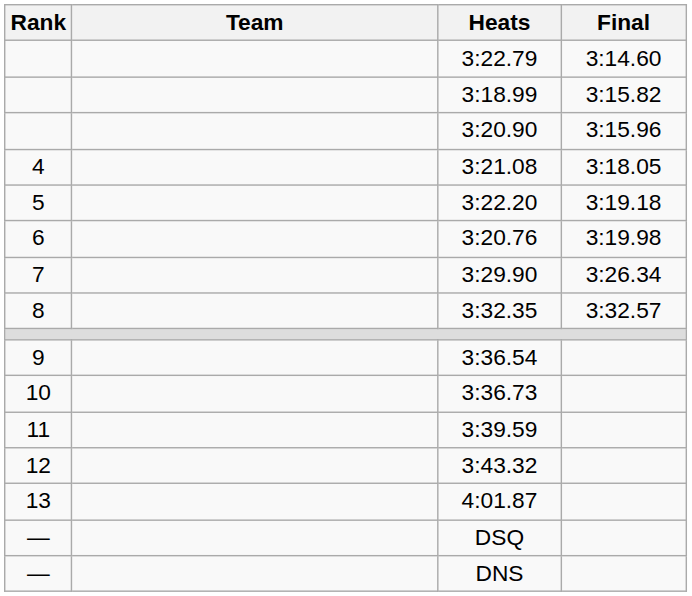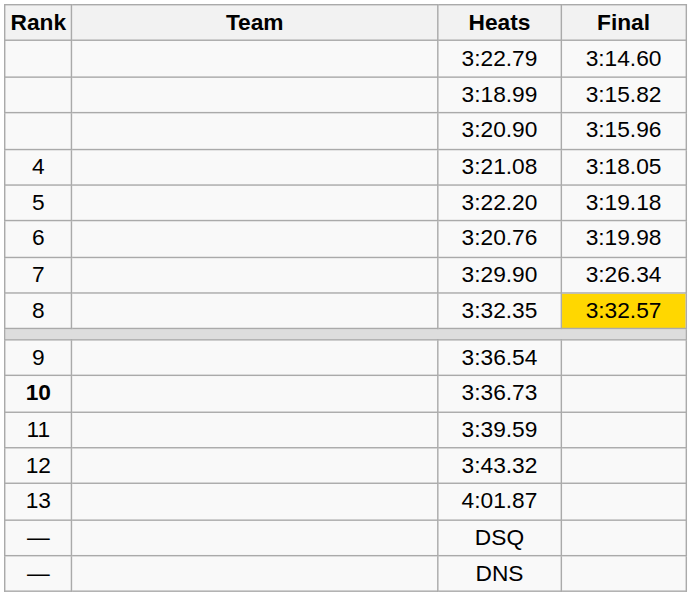(624, 310) no background -> (624, 310) gold background
(38, 393) normal -> (38, 393) bold
